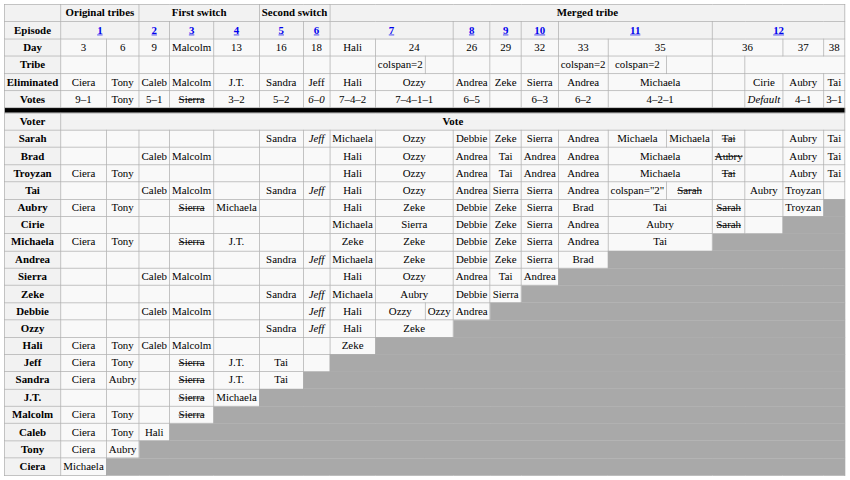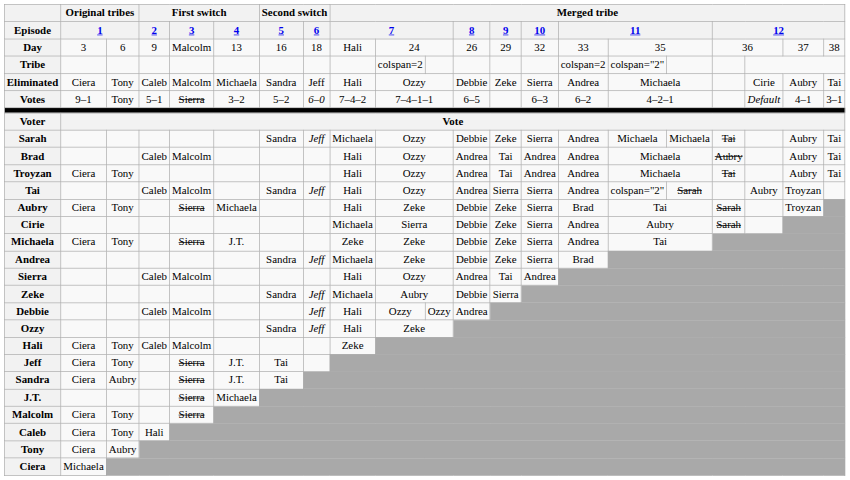(637, 64) colspan=2 -> (637, 64) colspan="2"
(236, 82) J.T. -> (236, 82) Michaela
(472, 82) Andrea -> (472, 82) Debbie
